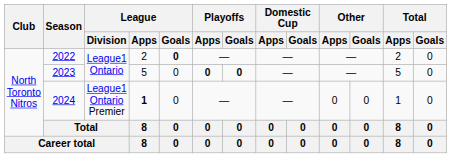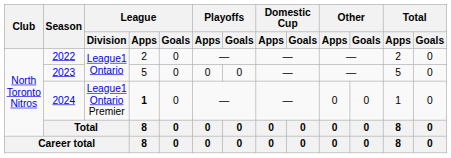(176, 56) bold -> (176, 56) normal
(208, 72) bold -> (208, 72) normal
(239, 72) bold -> (239, 72) normal
